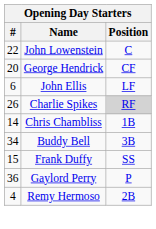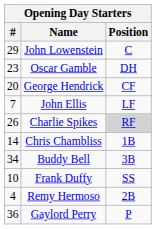(13, 50) 22 -> (13, 50) 29
+ row: (64, 68)
(13, 86) 6 -> (13, 104) 7
(13, 159) 15 -> (13, 178) 10
rows swapped: (64, 196) <-> (64, 178)
